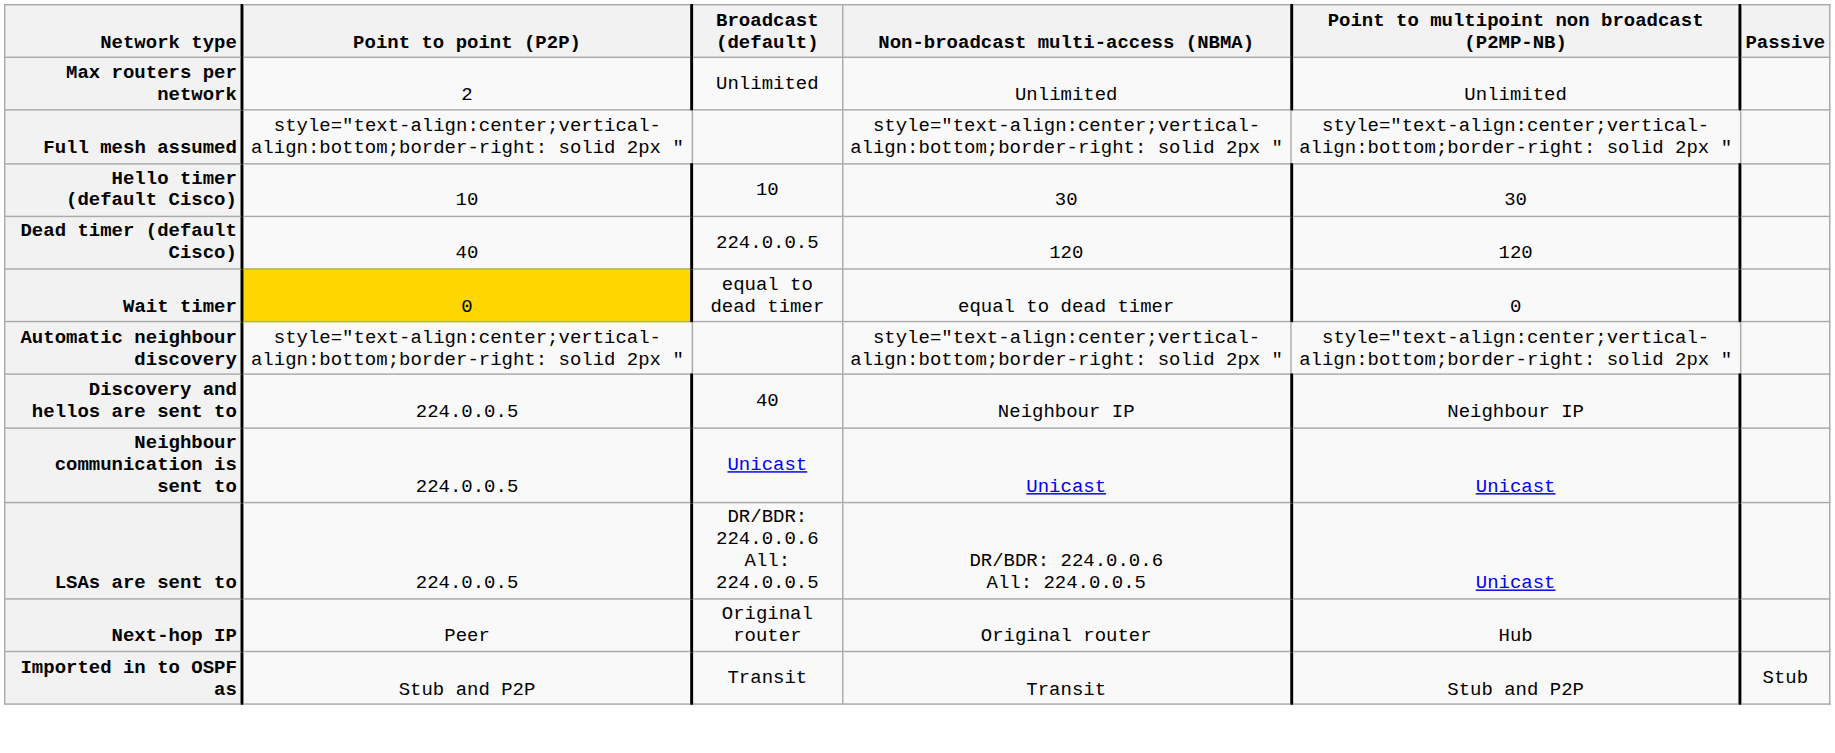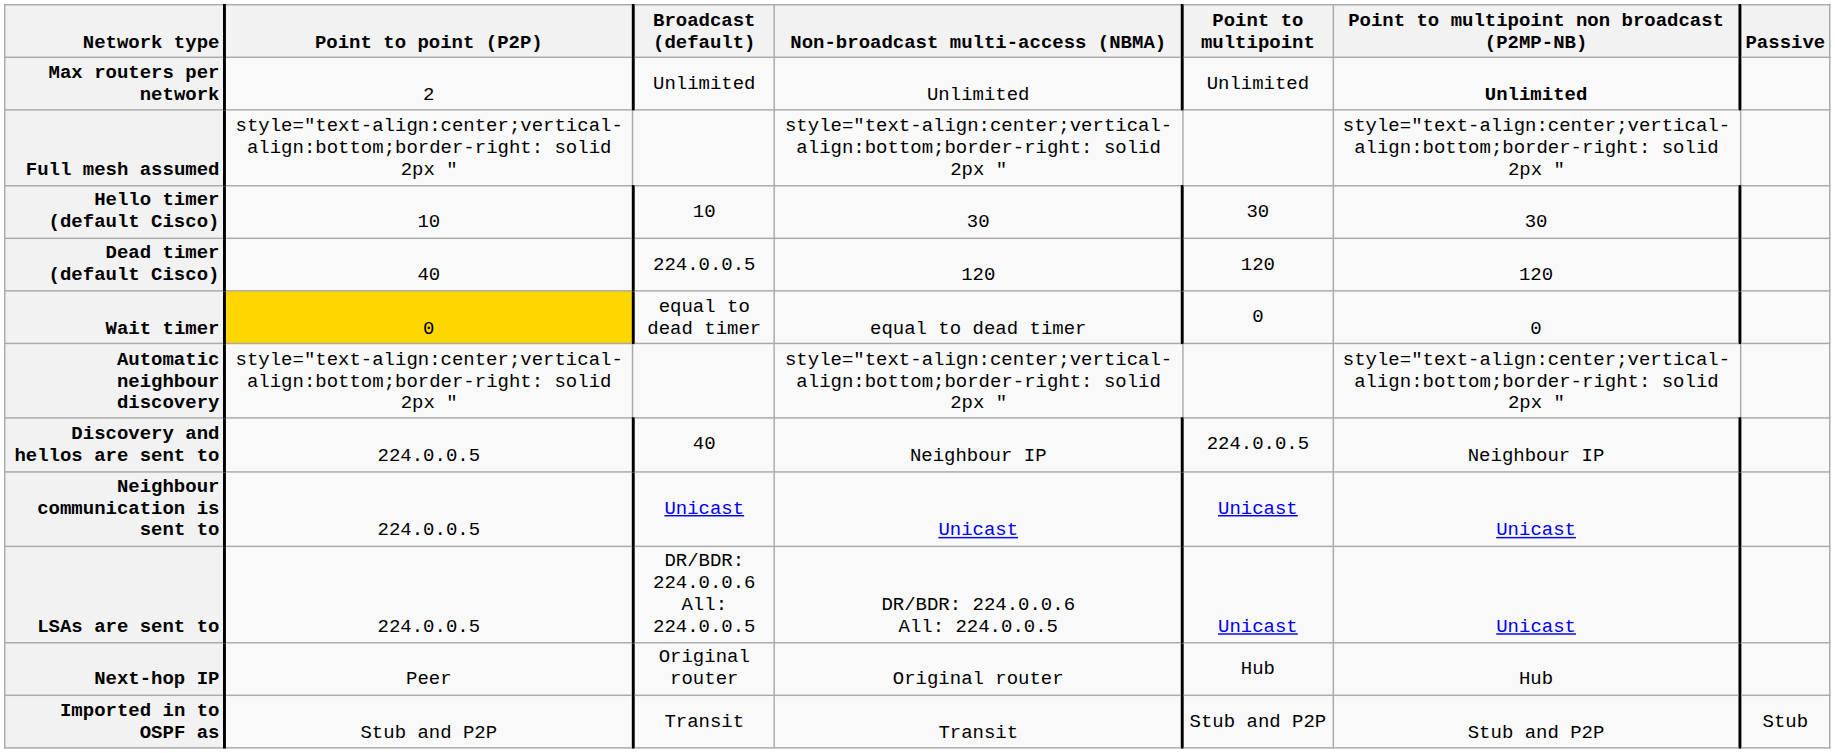+ column: (1258, 31)
(1516, 95) normal -> (1536, 95) bold
